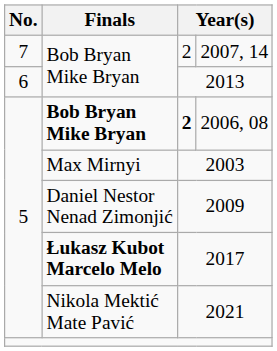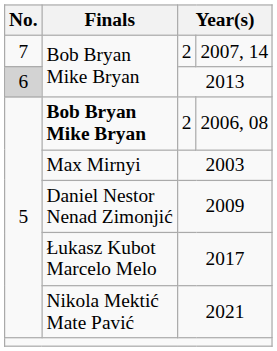(23, 81) no background -> (23, 81) lightgrey background
(187, 123) bold -> (187, 123) normal
(105, 258) bold -> (102, 258) normal
